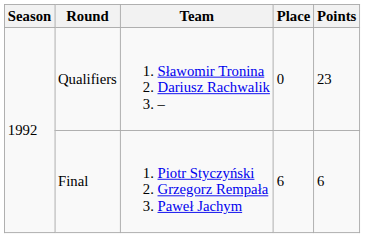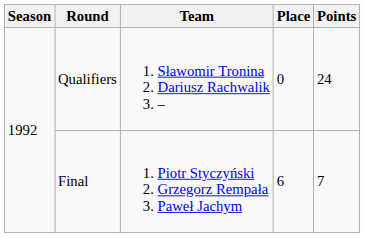(324, 79) 23 -> (324, 79) 24
(321, 181) 6 -> (321, 181) 7
